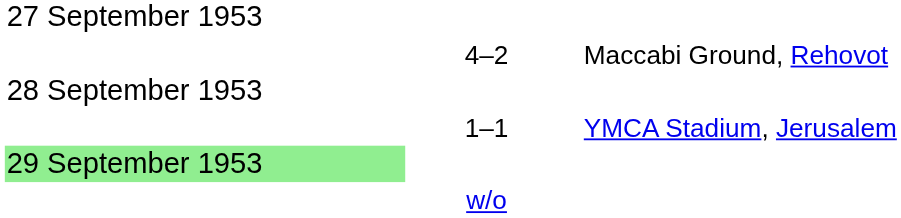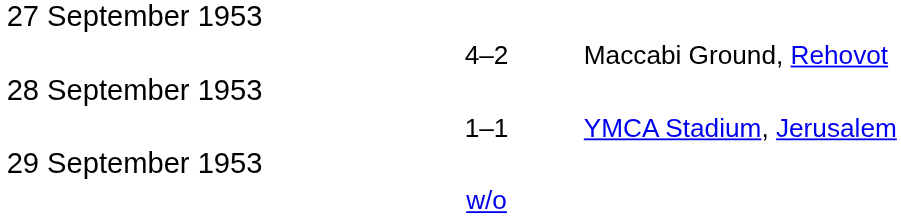(135, 163) lightgreen background -> (135, 163) no background
